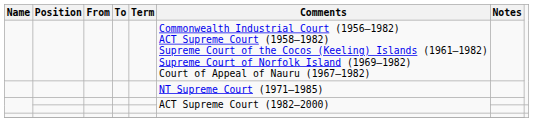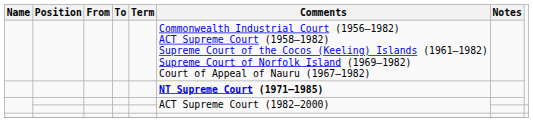(241, 89) normal -> (241, 89) bold
